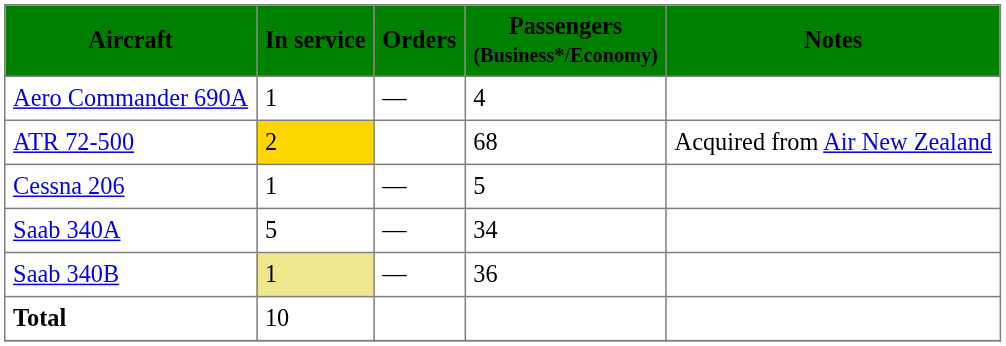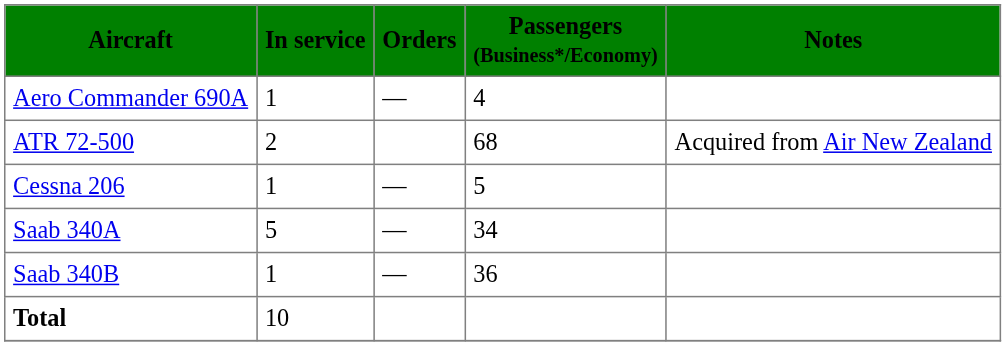(271, 142) gold background -> (271, 142) no background
(271, 274) khaki background -> (271, 274) no background
